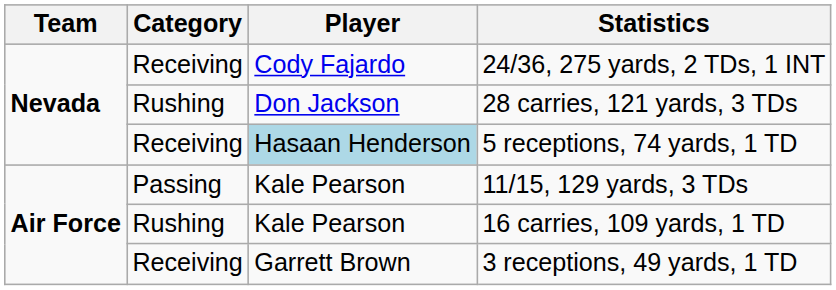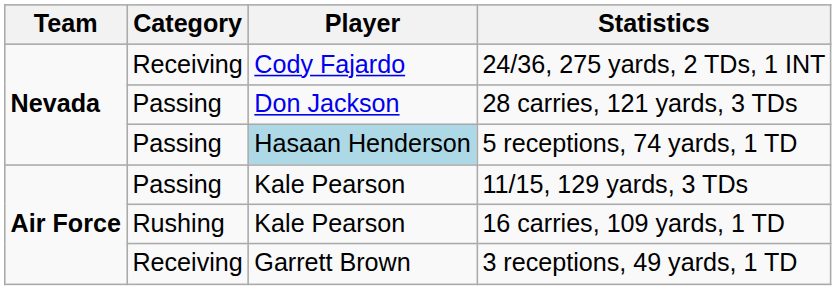(179, 104) Rushing -> (177, 104) Passing
(188, 144) Receiving -> (177, 144) Passing
